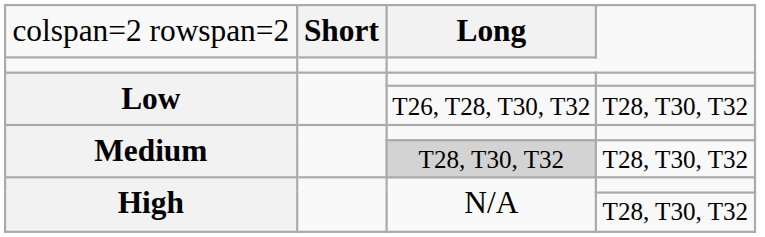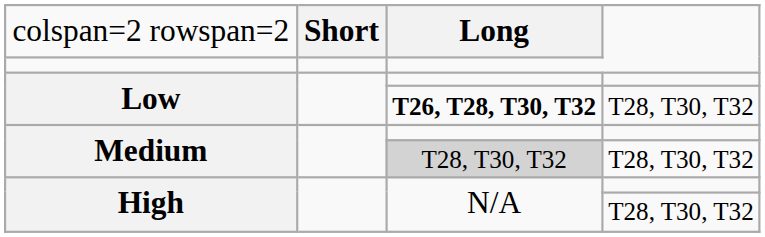(491, 106) normal -> (494, 106) bold
